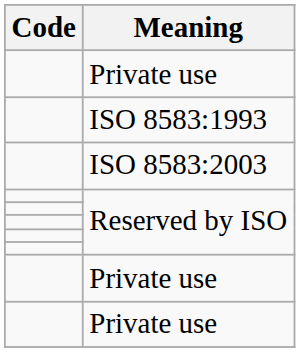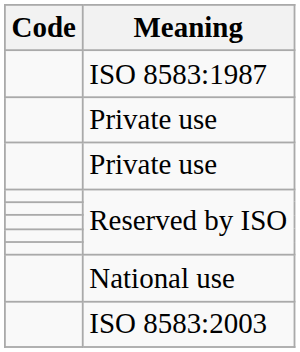(153, 73) Private use -> (178, 73) ISO 8583:1987
(178, 119) ISO 8583:1993 -> (153, 119) Private use
(178, 165) ISO 8583:2003 -> (153, 165) Private use
(153, 277) Private use -> (162, 277) National use
(153, 323) Private use -> (178, 323) ISO 8583:2003
